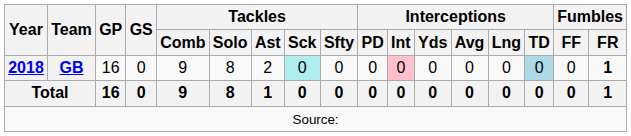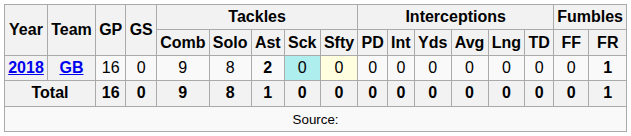(268, 67) normal -> (268, 67) bold
(339, 67) no background -> (339, 67) lightyellow background
(401, 67) pink background -> (401, 67) no background
(539, 67) lightblue background -> (539, 67) no background
